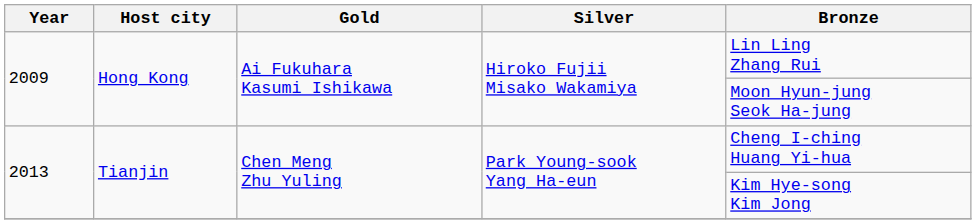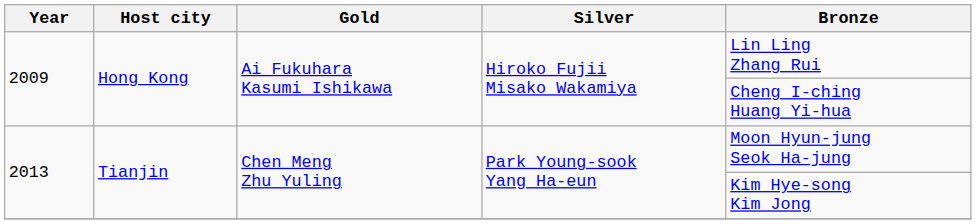(801, 102) Moon Hyun-jung Seok Ha-jung -> (796, 102) Cheng I-ching Huang Yi-hua
(796, 149) Cheng I-ching Huang Yi-hua -> (801, 149) Moon Hyun-jung Seok Ha-jung
